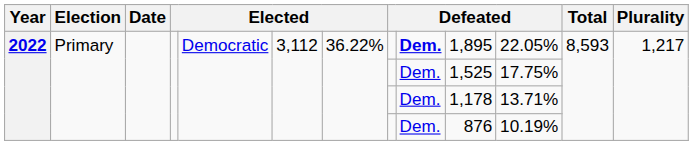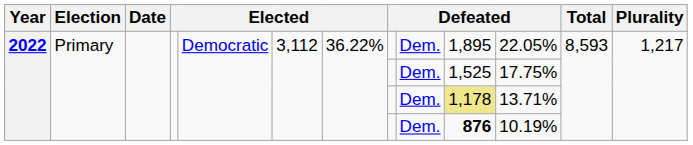(421, 45) bold -> (420, 45) normal
(471, 99) no background -> (470, 99) khaki background
(478, 126) normal -> (477, 126) bold
